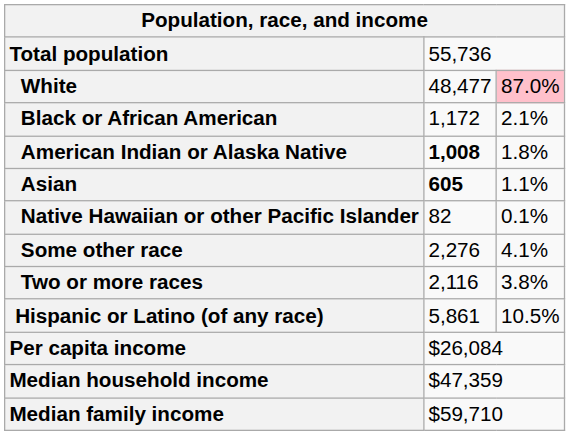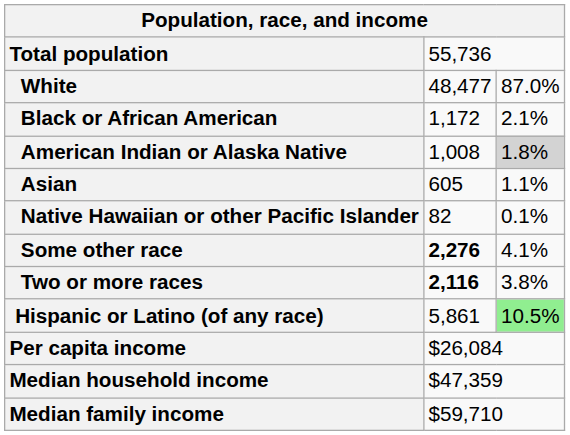(530, 86) pink background -> (530, 86) no background
(454, 151) bold -> (454, 151) normal
(525, 151) no background -> (525, 151) lightgrey background
(446, 184) bold -> (446, 184) normal
(454, 250) normal -> (454, 250) bold
(453, 282) normal -> (454, 282) bold
(530, 315) no background -> (530, 315) lightgreen background
